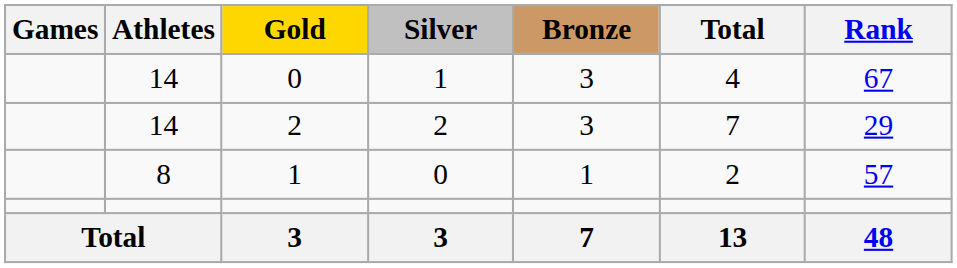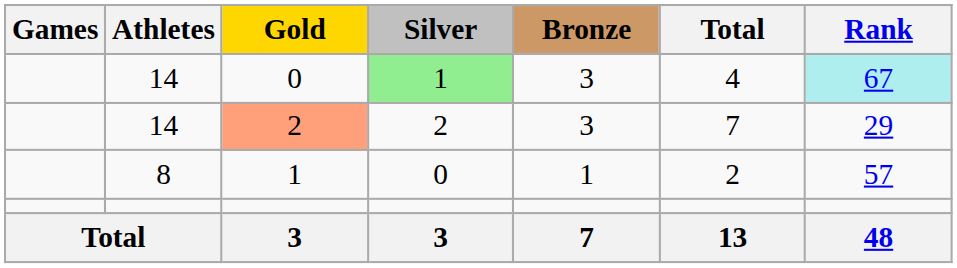(441, 77) no background -> (441, 77) lightgreen background
(879, 77) no background -> (879, 77) paleturquoise background
(295, 126) no background -> (295, 126) lightsalmon background
